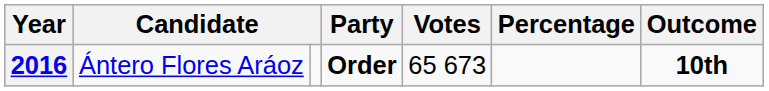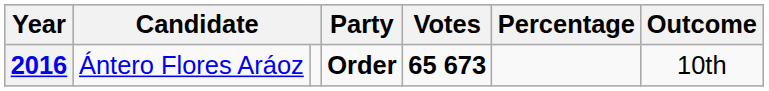(447, 65) normal -> (447, 65) bold
(702, 65) bold -> (702, 65) normal
